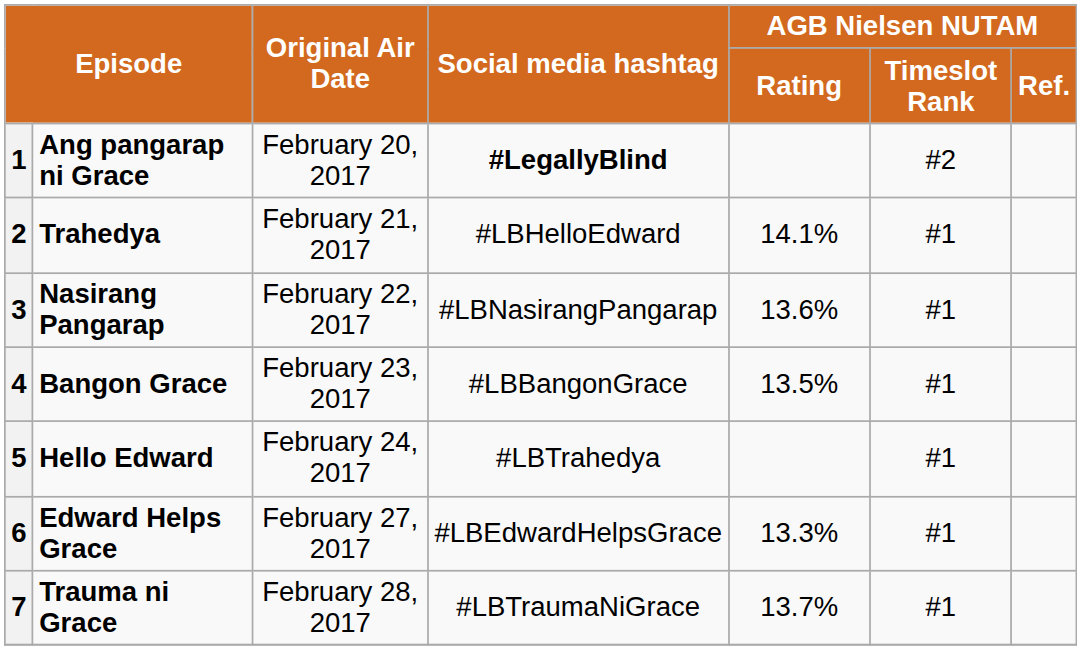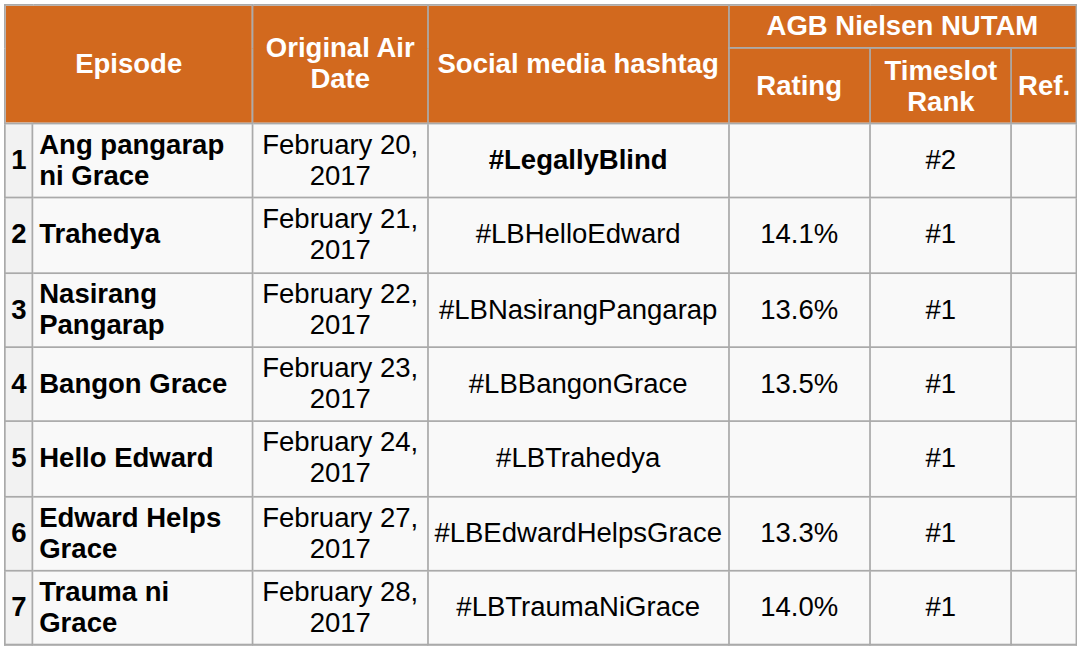(799, 607) 13.7% -> (799, 607) 14.0%
